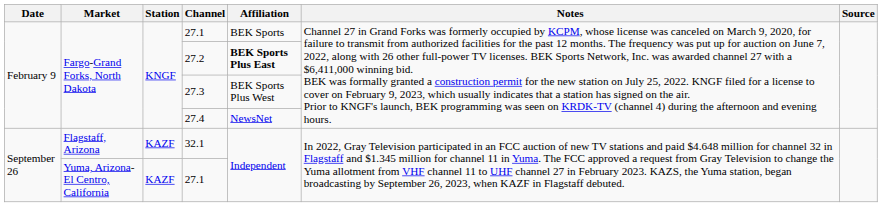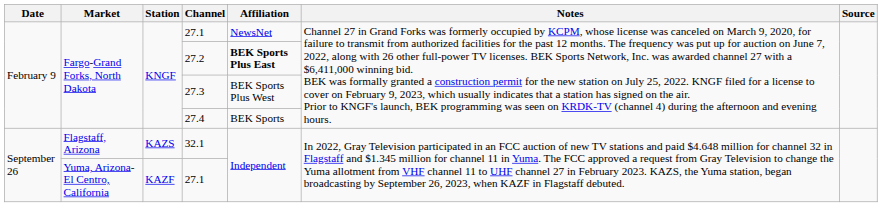(257, 32) BEK Sports -> (251, 32) NewsNet
(251, 118) NewsNet -> (257, 118) BEK Sports
(160, 143) KAZF -> (160, 143) KAZS
